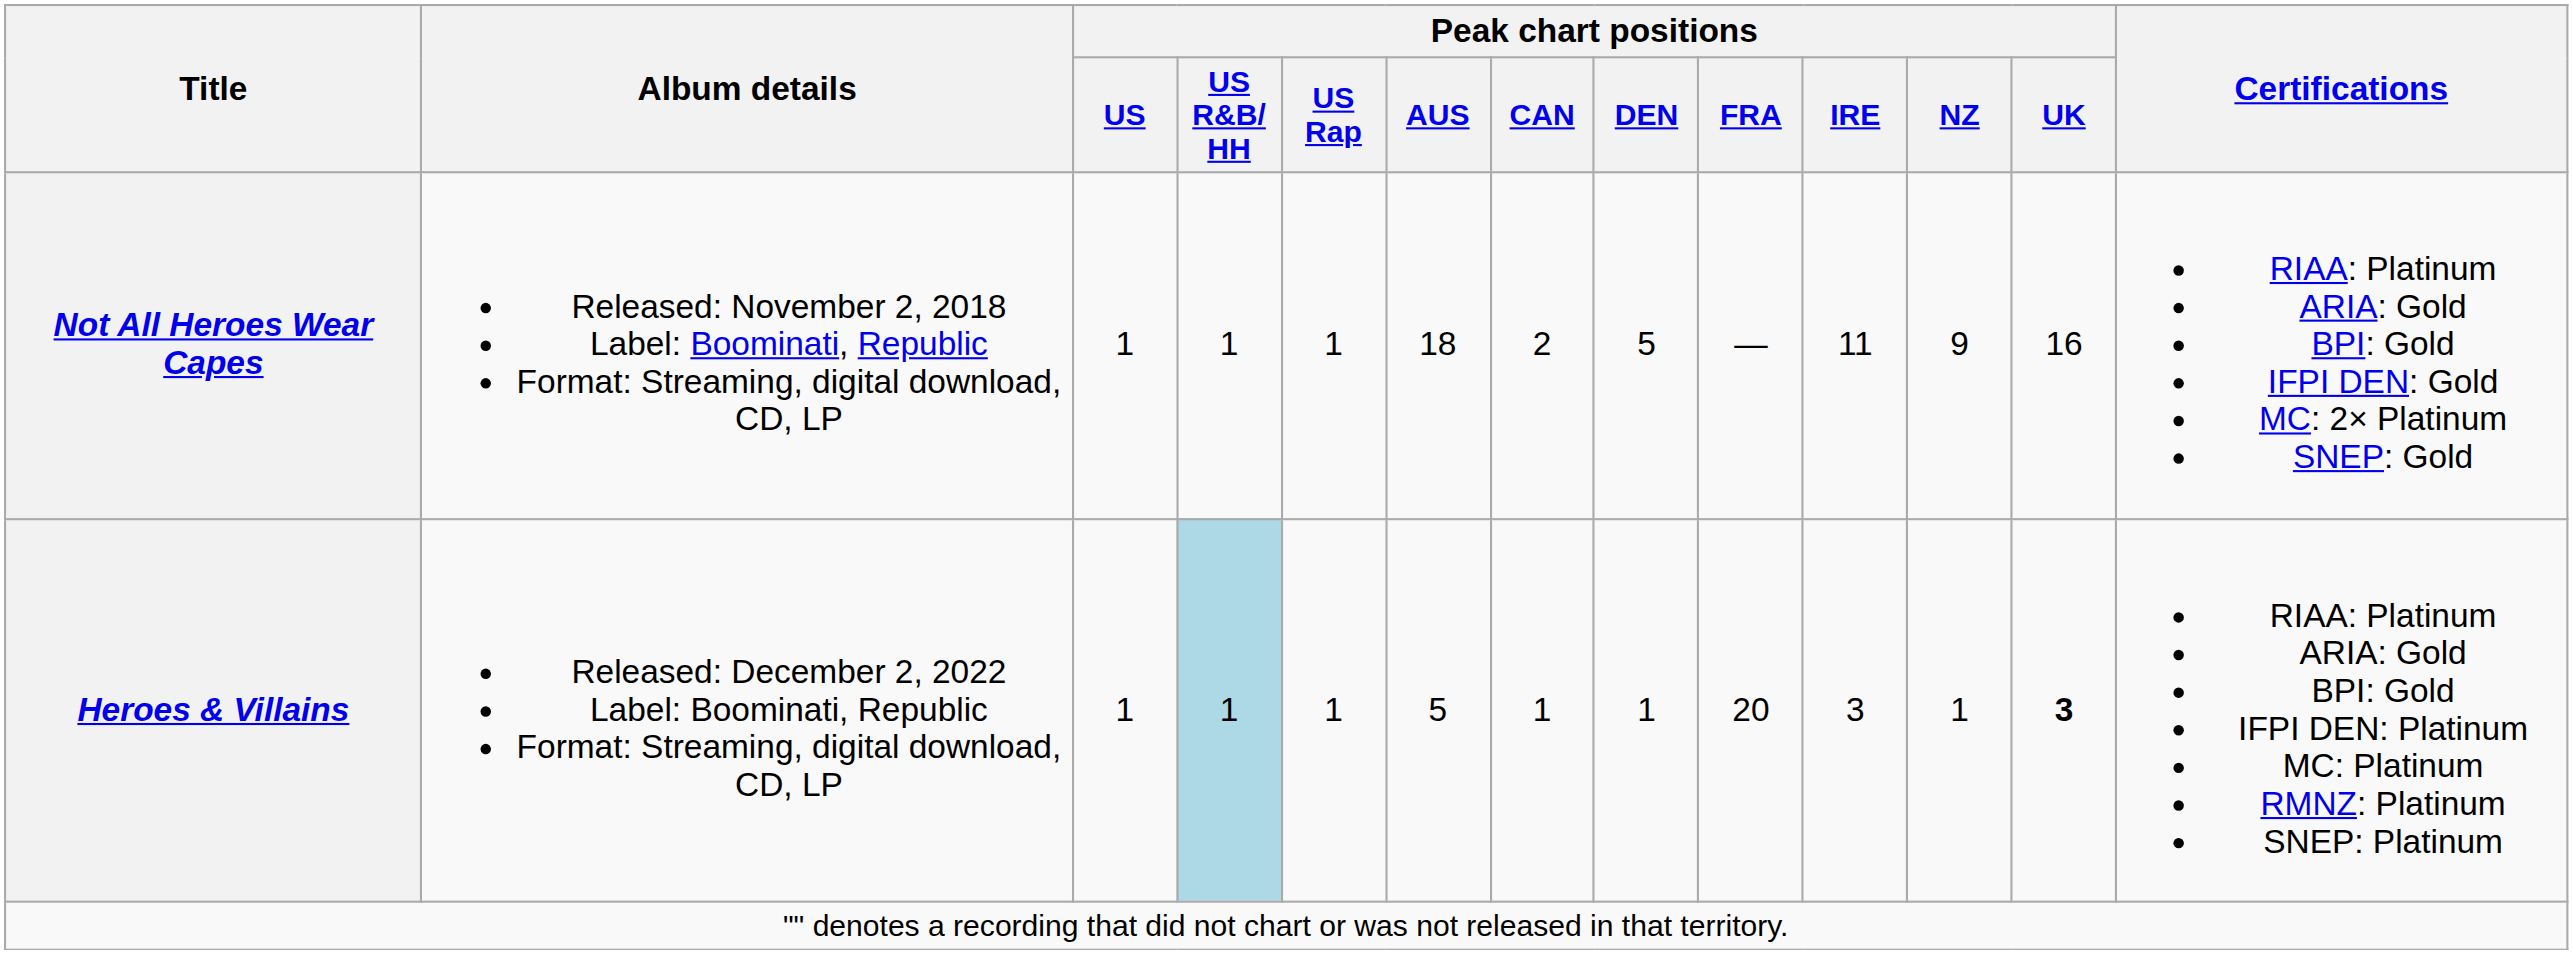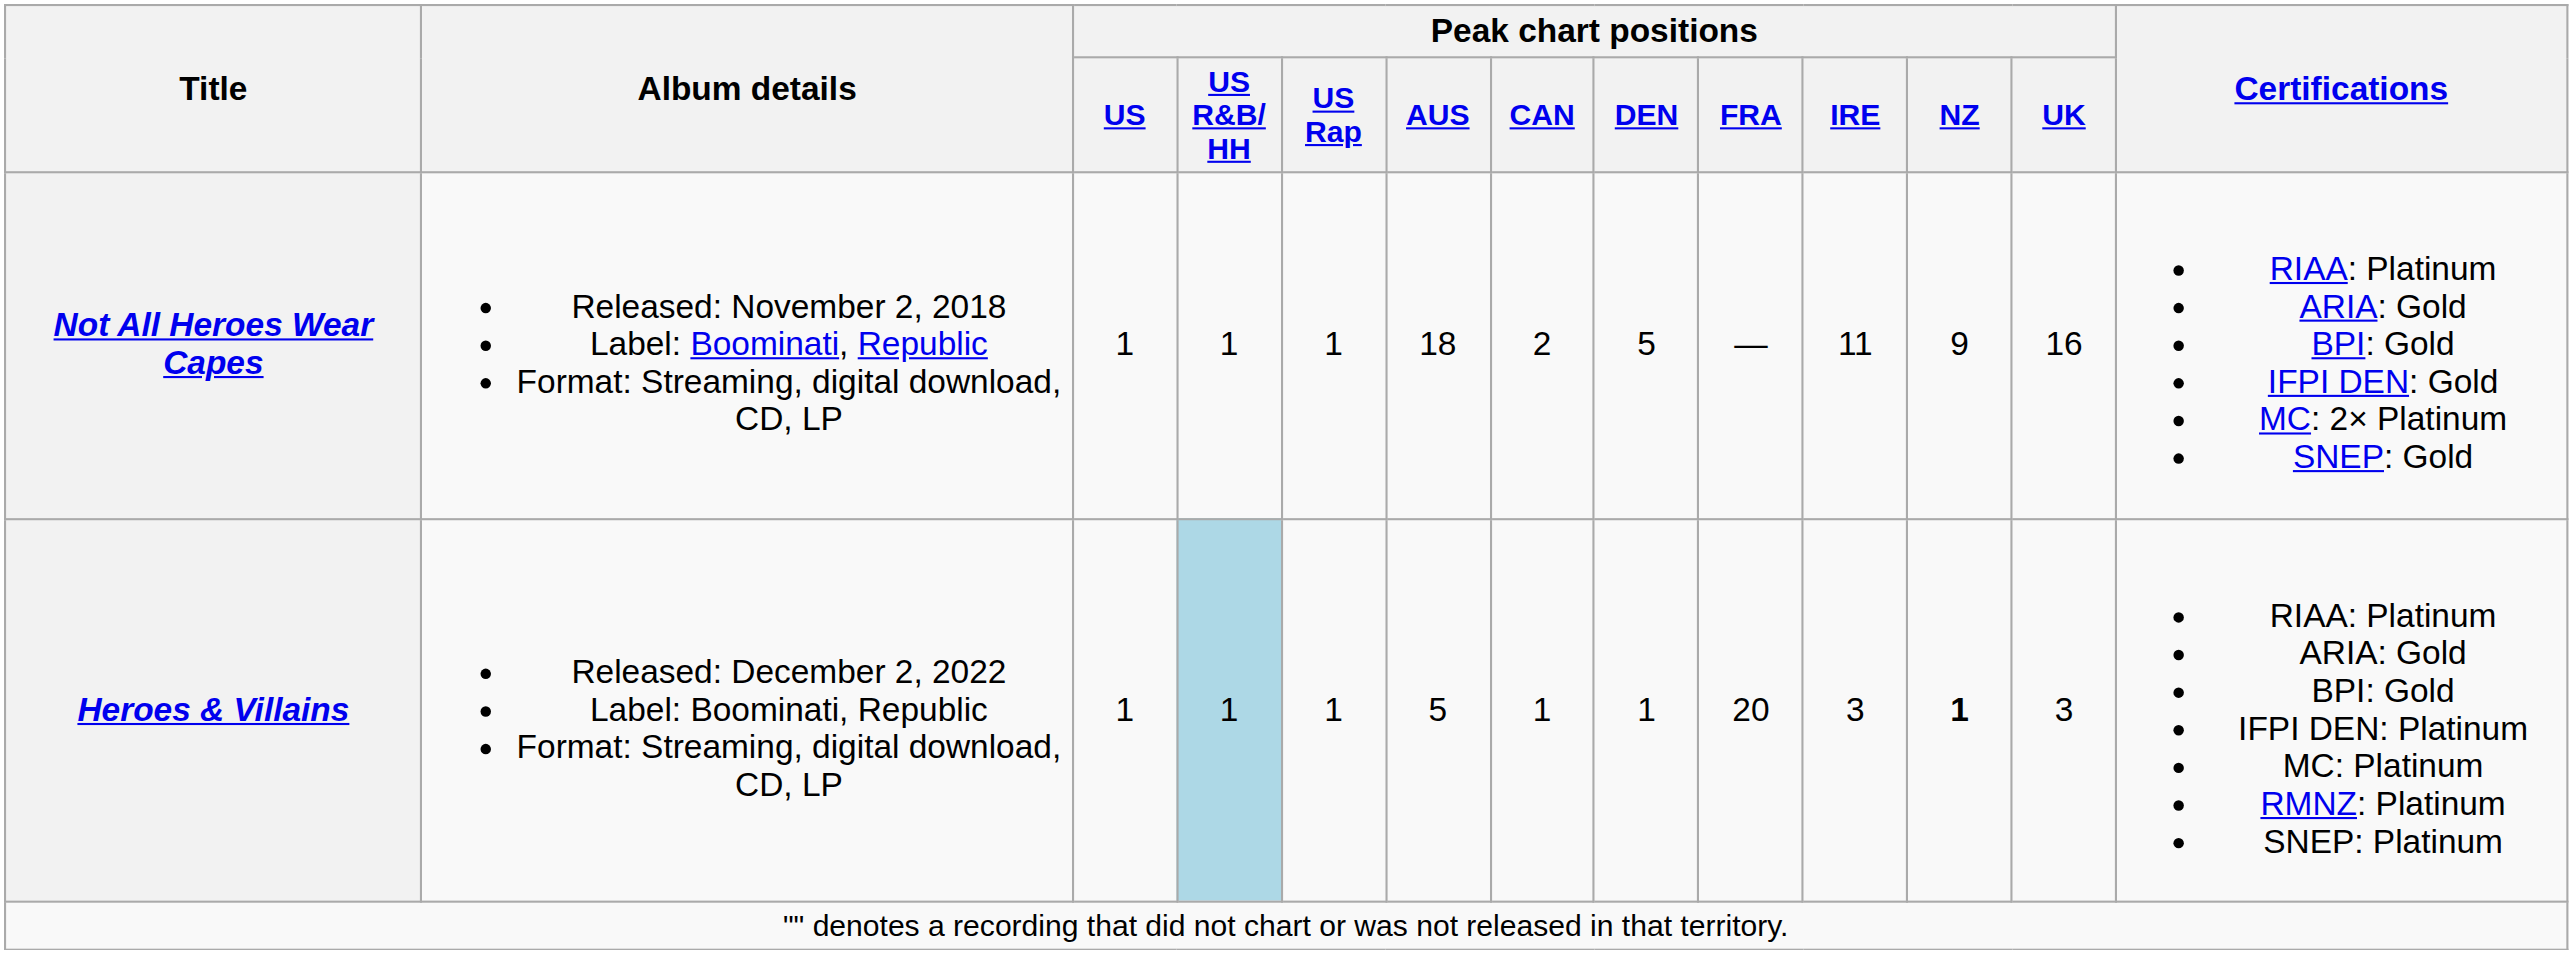(1960, 709) normal -> (1960, 709) bold
(2064, 709) bold -> (2064, 709) normal
